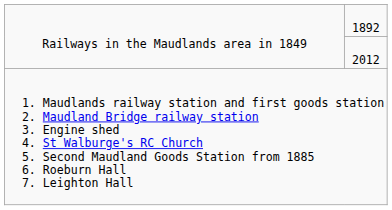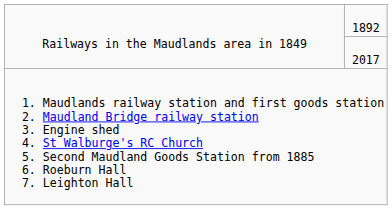(366, 59) 2012 -> (366, 59) 2017
